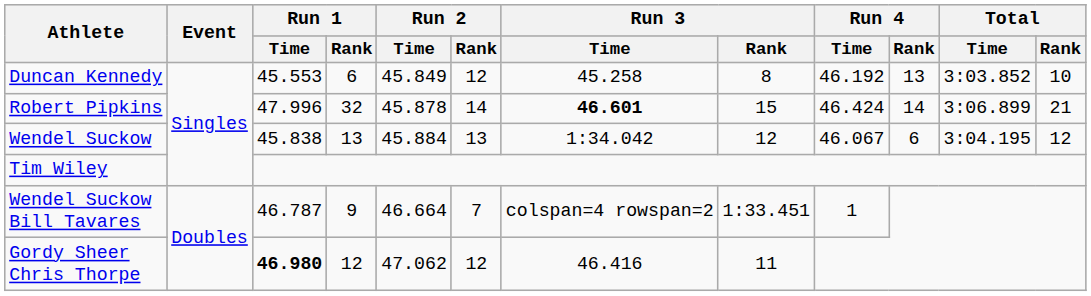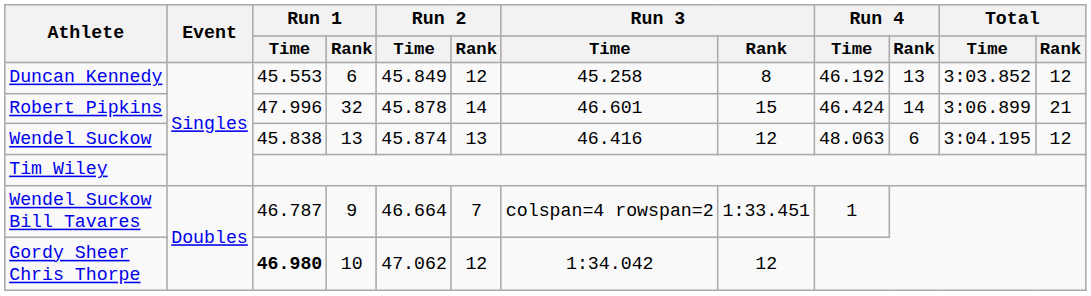(1060, 78) 10 -> (1060, 78) 12
(610, 108) bold -> (610, 108) normal
(414, 139) 45.884 -> (414, 139) 45.874
(610, 139) 1:34.042 -> (610, 139) 46.416
(852, 139) 46.067 -> (852, 139) 48.063
(352, 264) 12 -> (352, 264) 10
(610, 264) 46.416 -> (610, 264) 1:34.042
(766, 264) 11 -> (766, 264) 12
